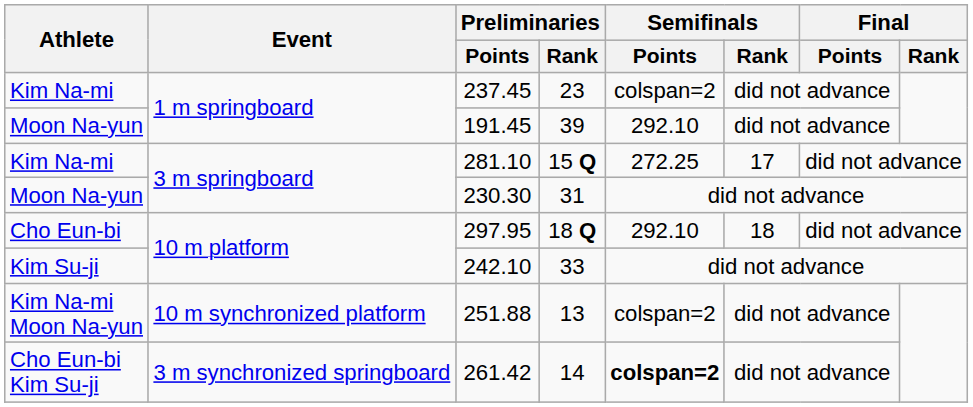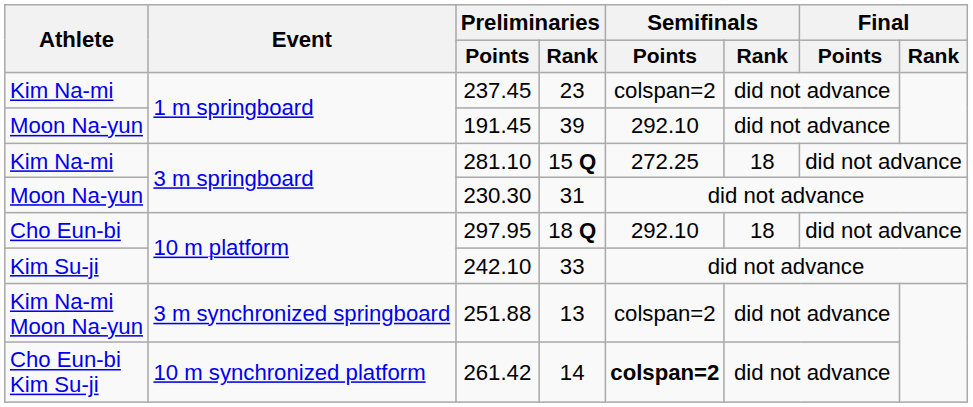(762, 161) 17 -> (762, 161) 18
(290, 313) 10 m synchronized platform -> (302, 313) 3 m synchronized springboard
(302, 373) 3 m synchronized springboard -> (290, 373) 10 m synchronized platform
